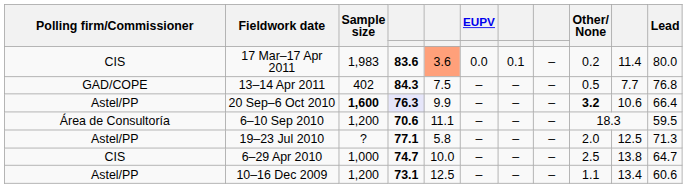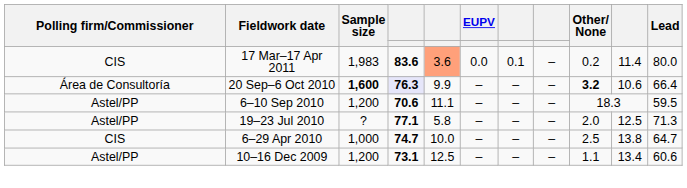- row: (282, 86)
(115, 103) Astel/PP -> (115, 86) Área de Consultoría
(115, 121) Área de Consultoría -> (115, 103) Astel/PP
